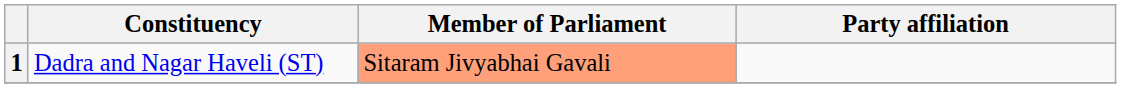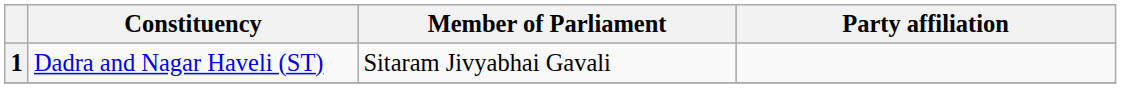(487, 62) lightsalmon background -> (487, 62) no background
